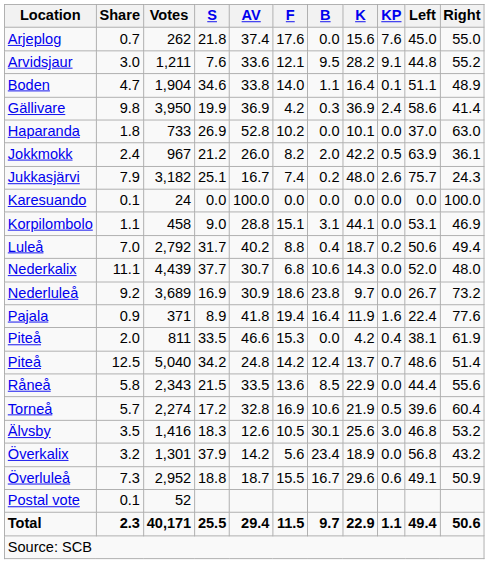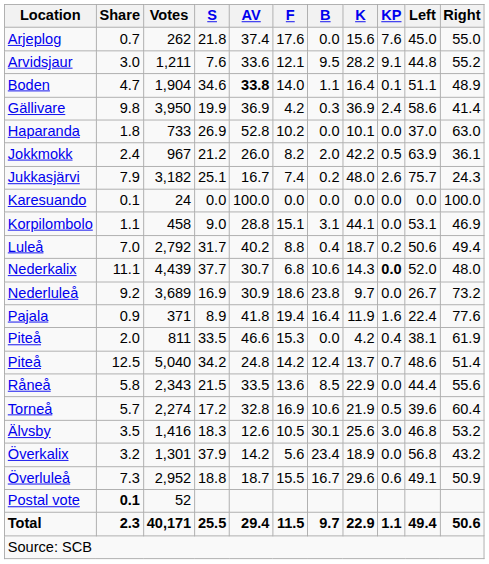(255, 85) normal -> (255, 85) bold
(391, 270) normal -> (391, 270) bold
(130, 500) normal -> (130, 500) bold
